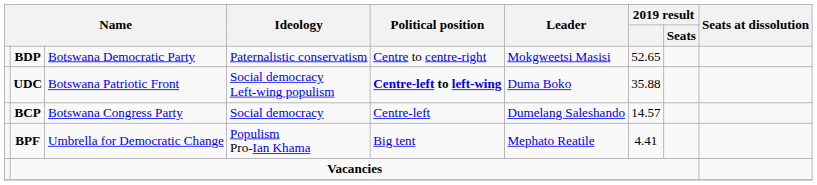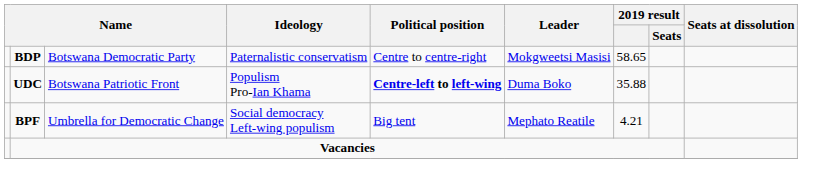(646, 56) 52.65 -> (631, 56) 58.65
(282, 84) Social democracy Left-wing populism -> (270, 84) Populism Pro-Ian Khama
- row: (28, 112)
(270, 141) Populism Pro-Ian Khama -> (282, 120) Social democracy Left-wing populism
(646, 141) 4.41 -> (631, 120) 4.21
